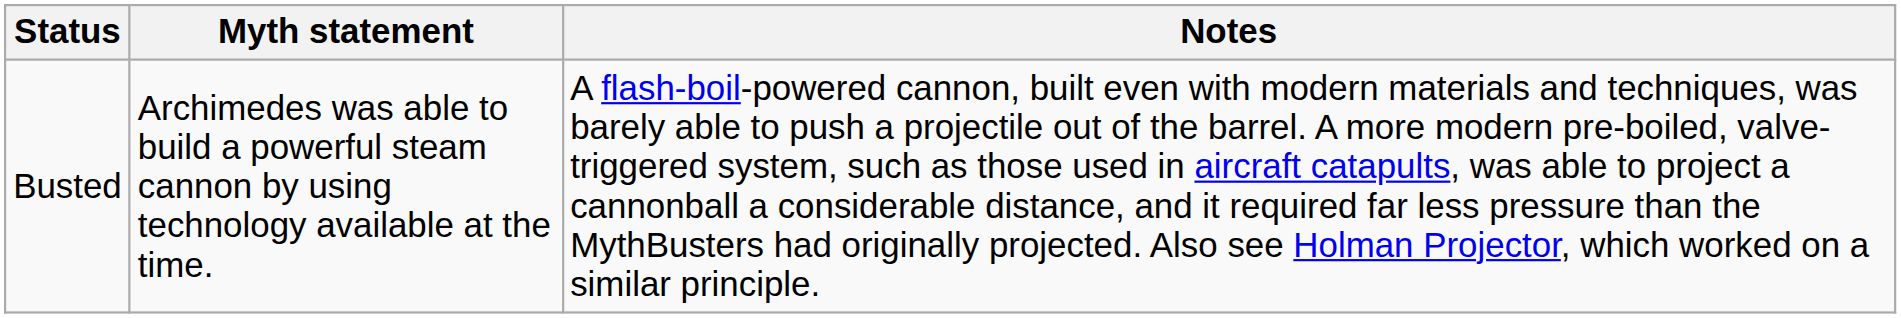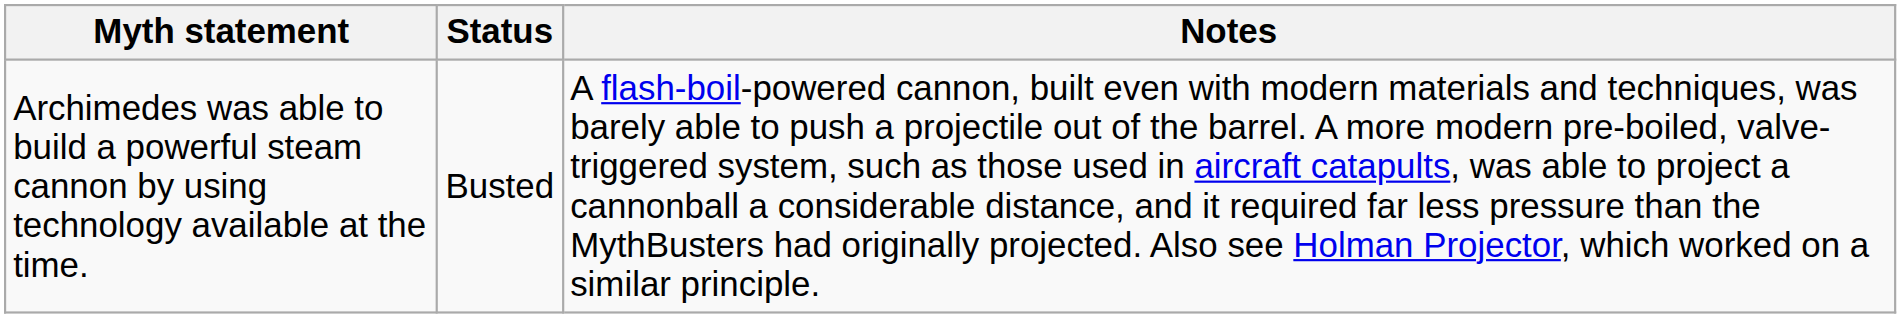columns swapped: (346, 32) <-> (67, 32)
